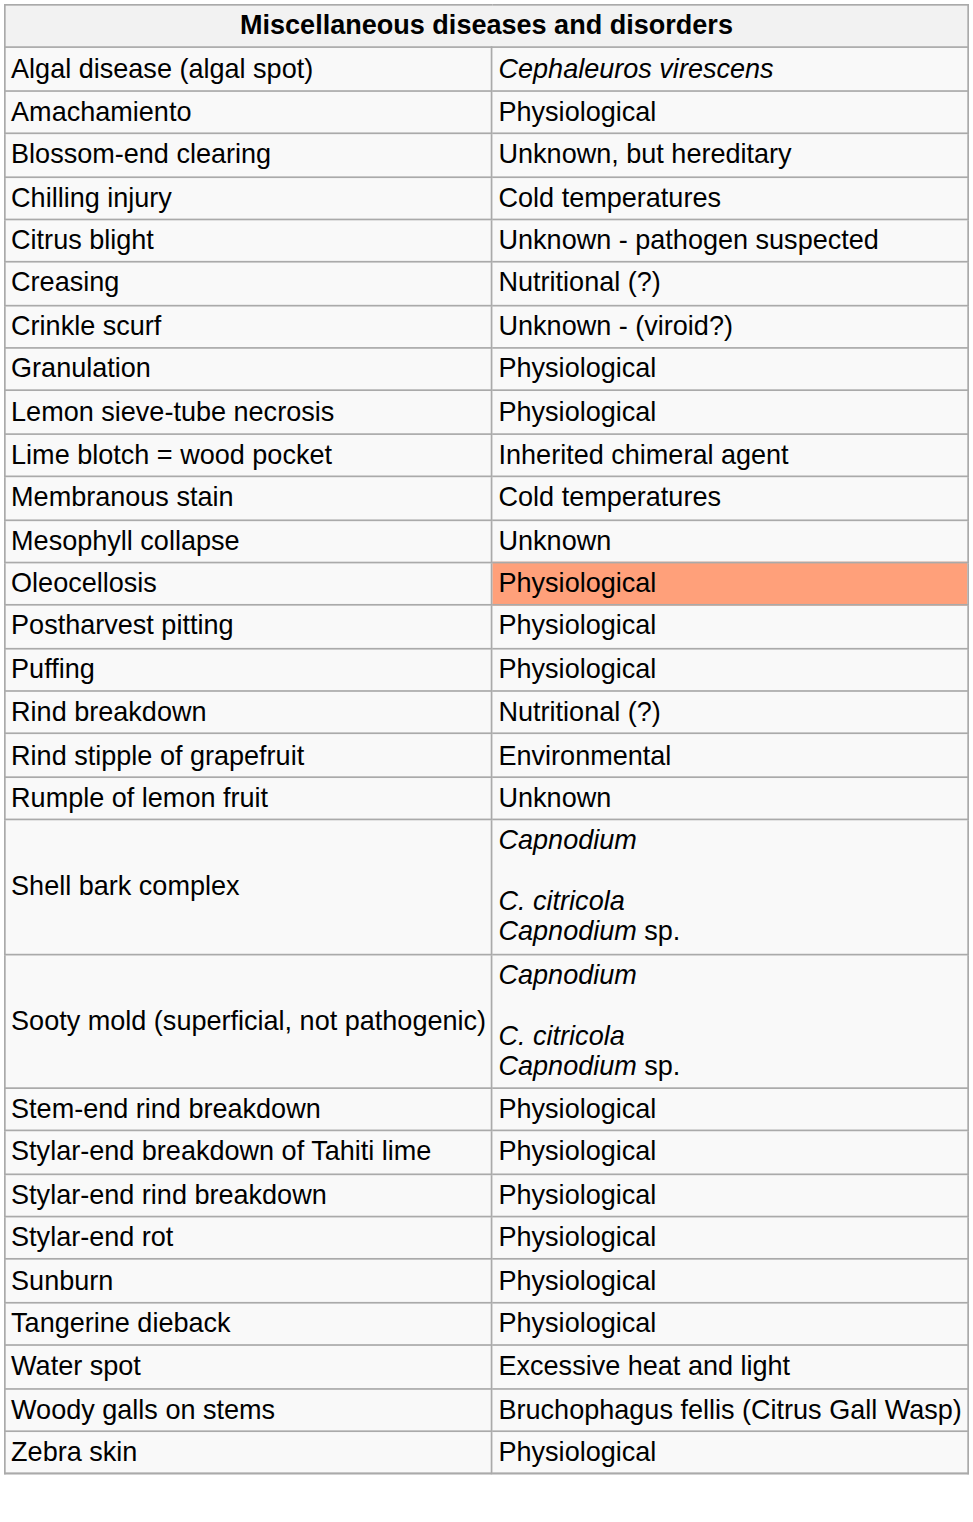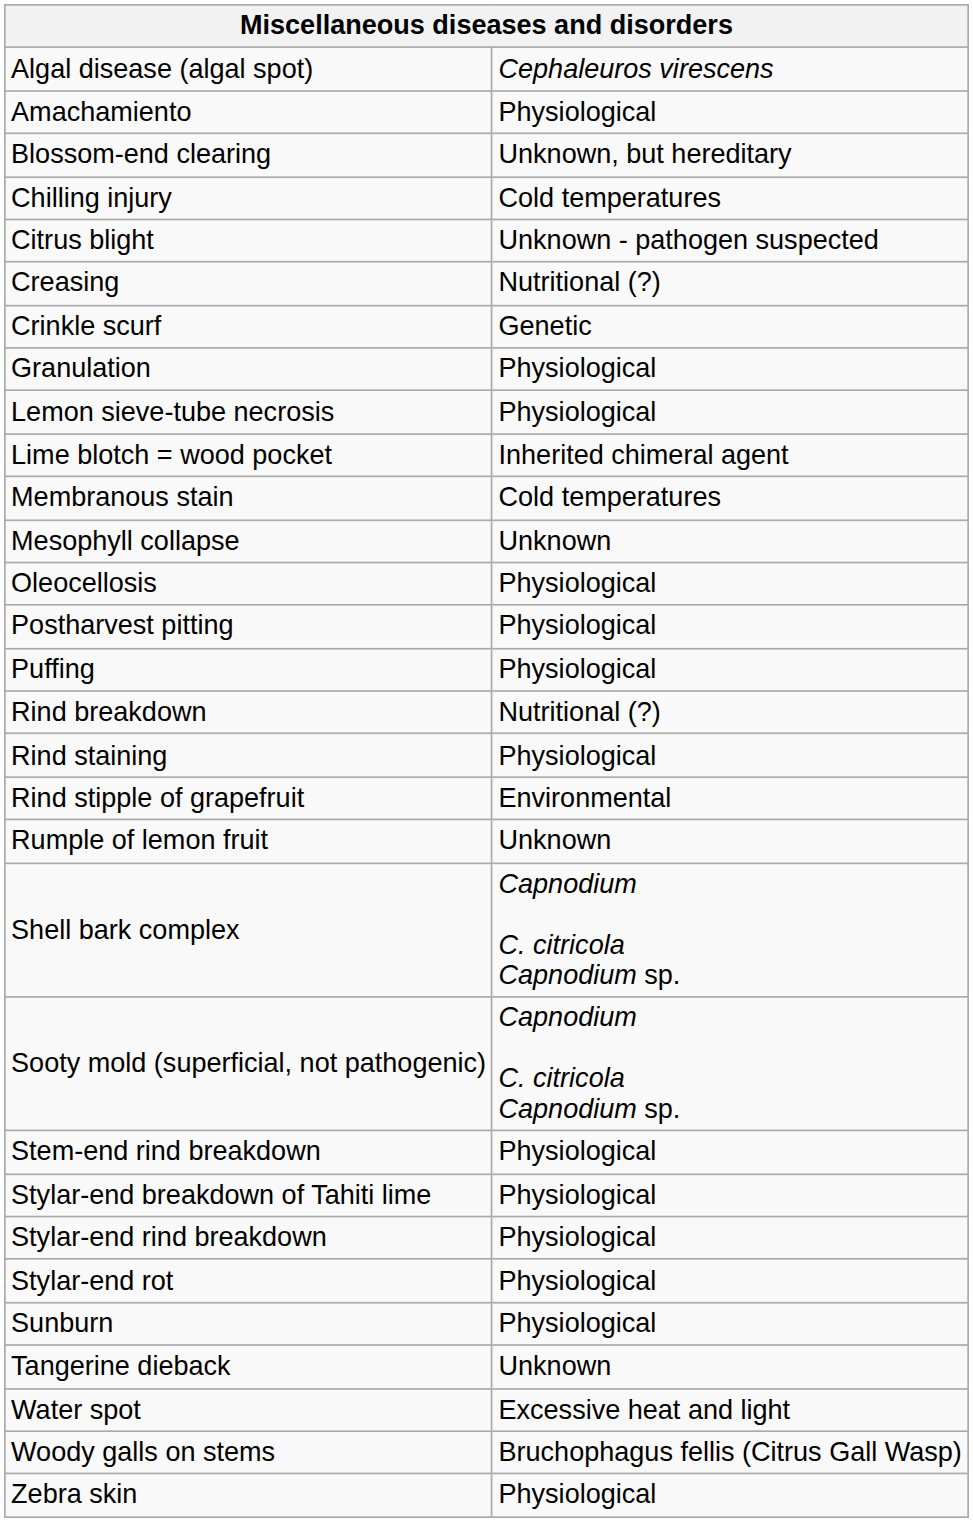(616, 326) Unknown - (viroid?) -> (545, 326) Genetic
(577, 583) lightsalmon background -> (577, 583) no background
+ row: (89, 754)
(577, 1323) Physiological -> (555, 1366) Unknown
